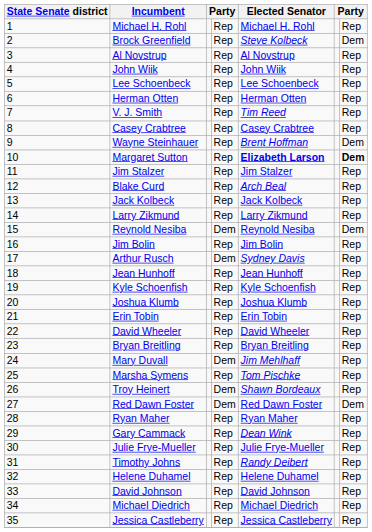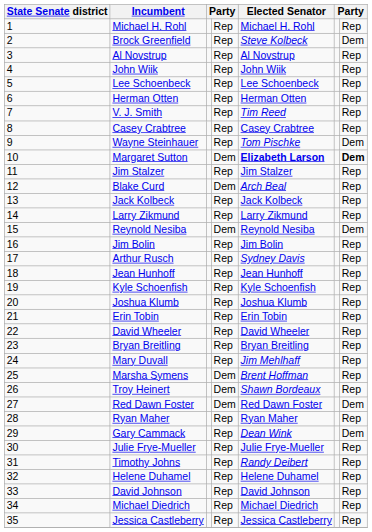(274, 142) Brent Hoffman -> (270, 142) Tom Pischke
(223, 157) Rep -> (225, 157) Dem
(223, 186) Rep -> (225, 186) Dem
(225, 259) Dem -> (223, 259) Rep
(225, 360) Dem -> (223, 360) Rep
(223, 375) Rep -> (225, 375) Dem
(270, 375) Tom Pischke -> (274, 375) Brent Hoffman
(351, 433) Rep -> (353, 433) Dem
